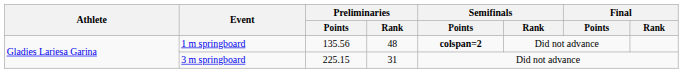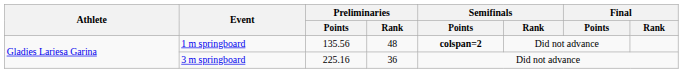(336, 60) 225.15 -> (336, 60) 225.16
(392, 60) 31 -> (392, 60) 36
